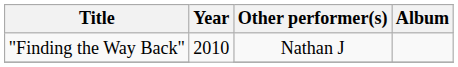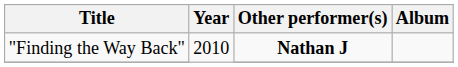(313, 47) normal -> (313, 47) bold
